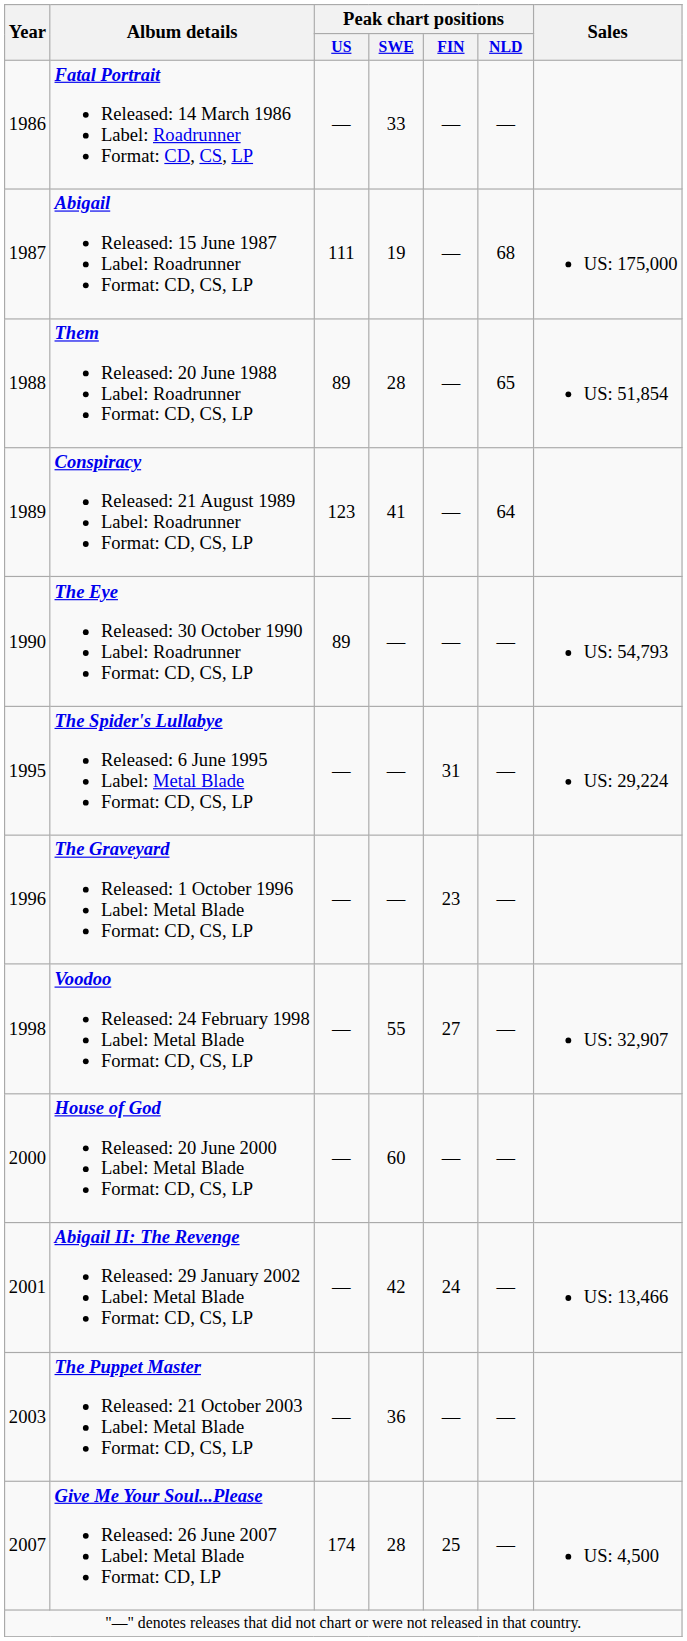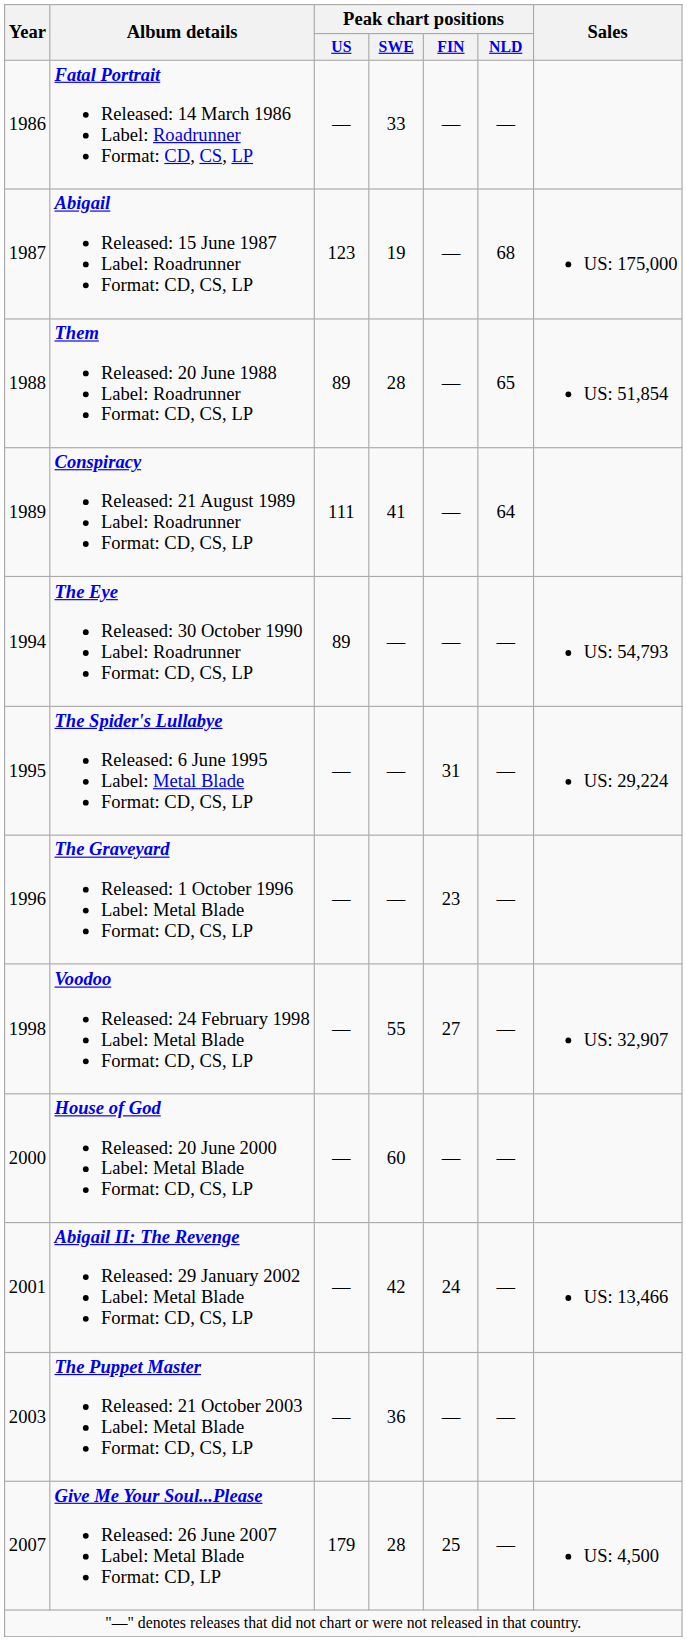(341, 253) 111 -> (341, 253) 123
(341, 512) 123 -> (341, 512) 111
(27, 641) 1990 -> (27, 641) 1994
(341, 1545) 174 -> (341, 1545) 179
